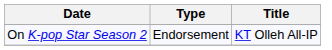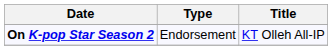(77, 34) normal -> (81, 34) bold
